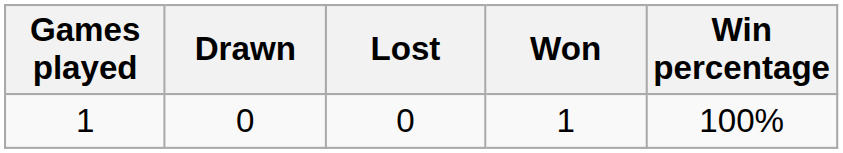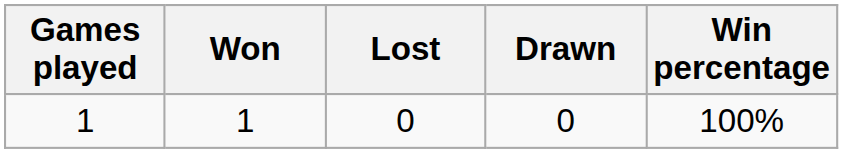columns swapped: (566, 49) <-> (245, 49)
